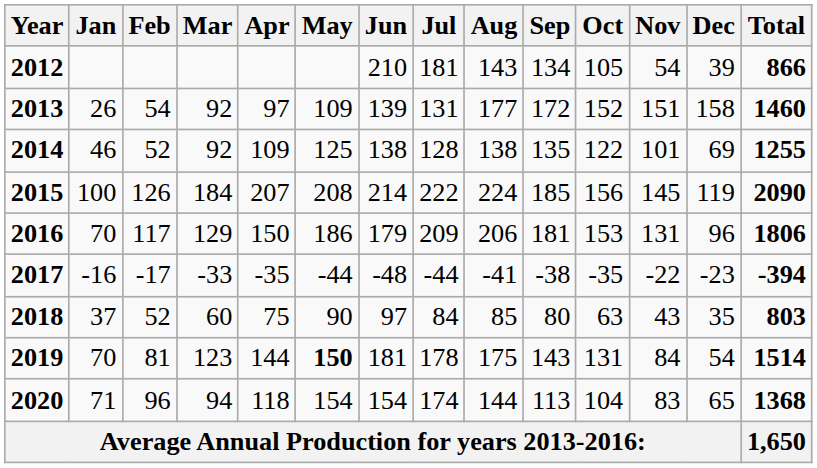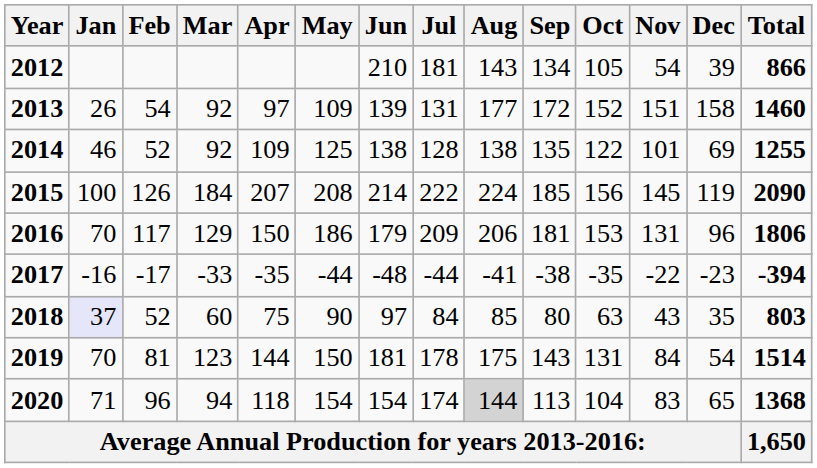(103, 316) no background -> (103, 316) lavender background
(333, 358) bold -> (333, 358) normal
(498, 399) no background -> (498, 399) lightgrey background
